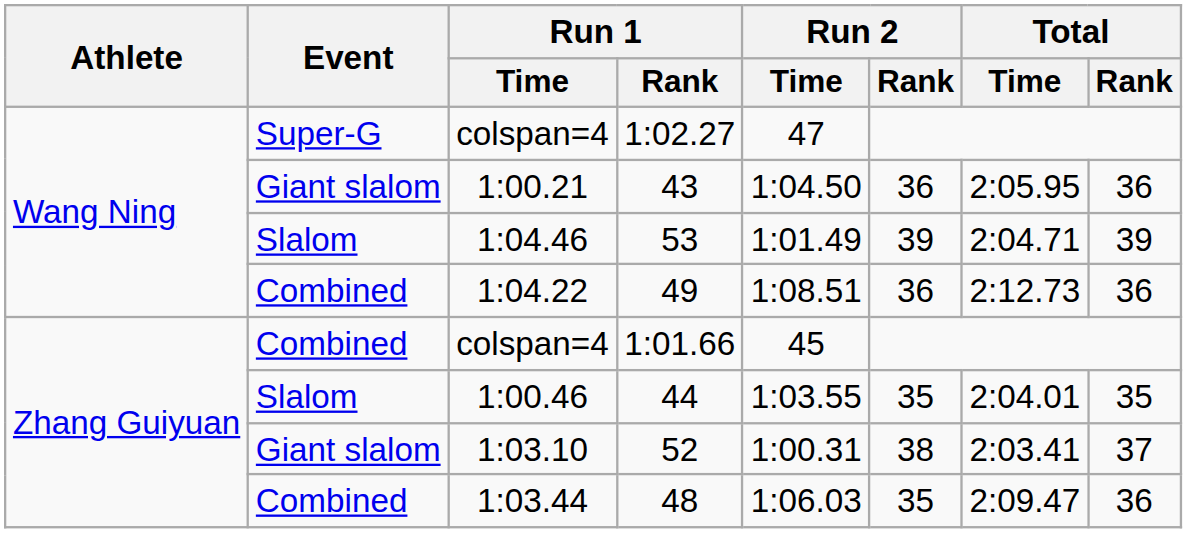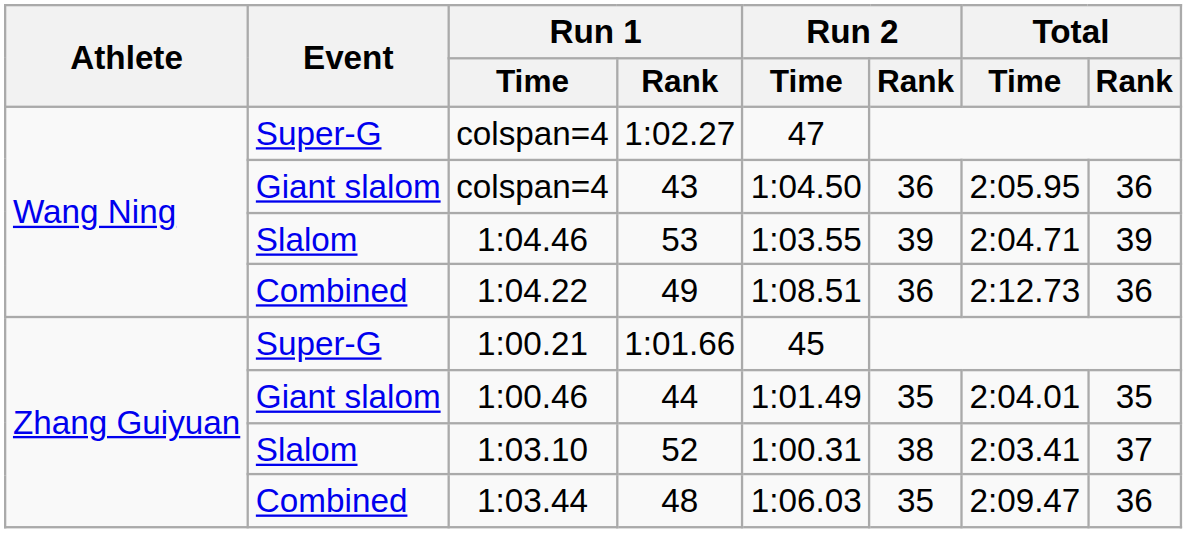(532, 187) 1:00.21 -> (532, 187) colspan=4
(806, 239) 1:01.49 -> (806, 239) 1:03.55
(332, 344) Combined -> (319, 344) Super-G
(532, 344) colspan=4 -> (532, 344) 1:00.21
(307, 397) Slalom -> (348, 397) Giant slalom
(806, 397) 1:03.55 -> (806, 397) 1:01.49
(348, 449) Giant slalom -> (307, 449) Slalom
